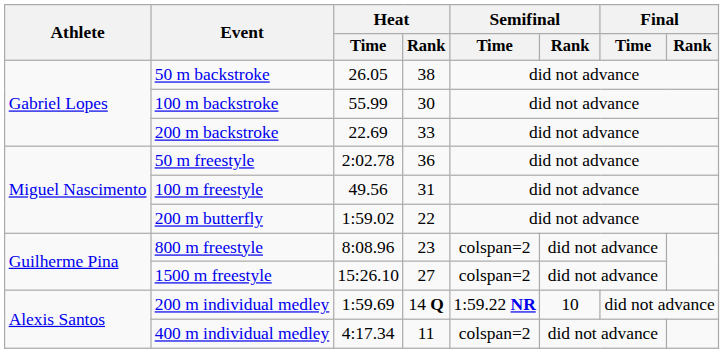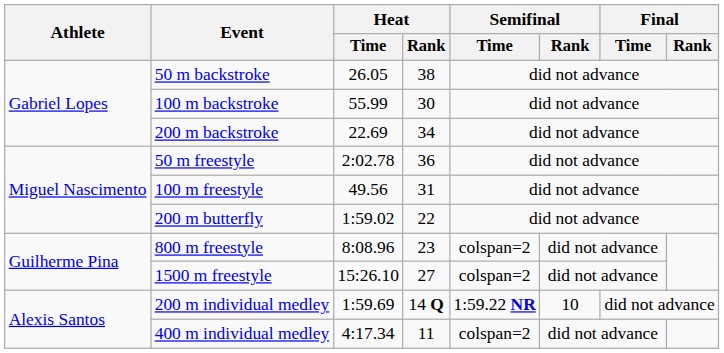(426, 132) 33 -> (426, 132) 34
